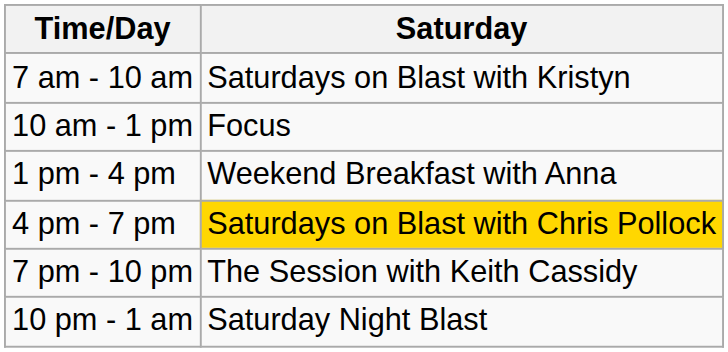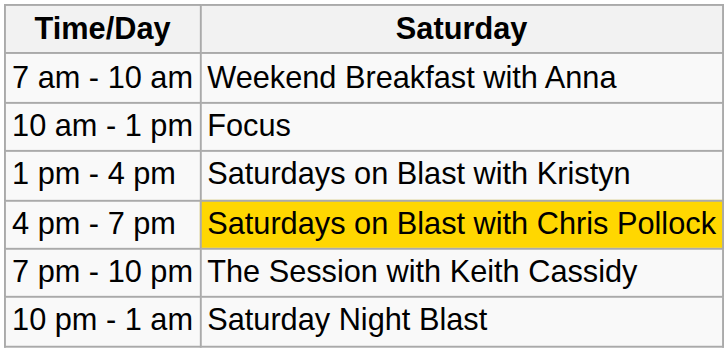(419, 77) Saturdays on Blast with Kristyn -> (412, 77) Weekend Breakfast with Anna
(412, 175) Weekend Breakfast with Anna -> (419, 175) Saturdays on Blast with Kristyn
